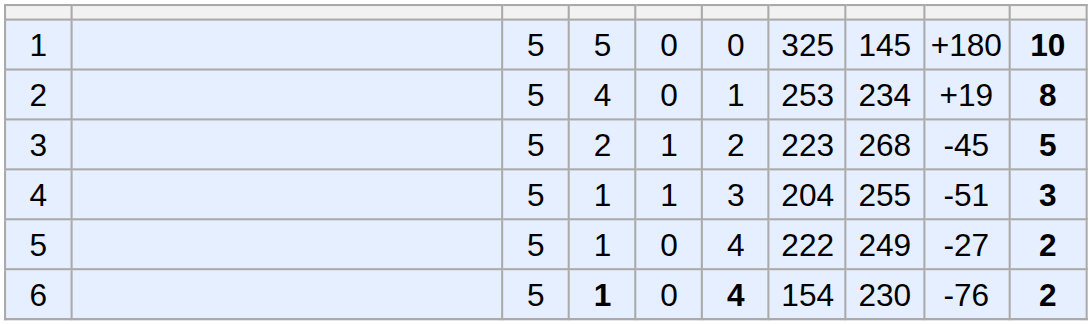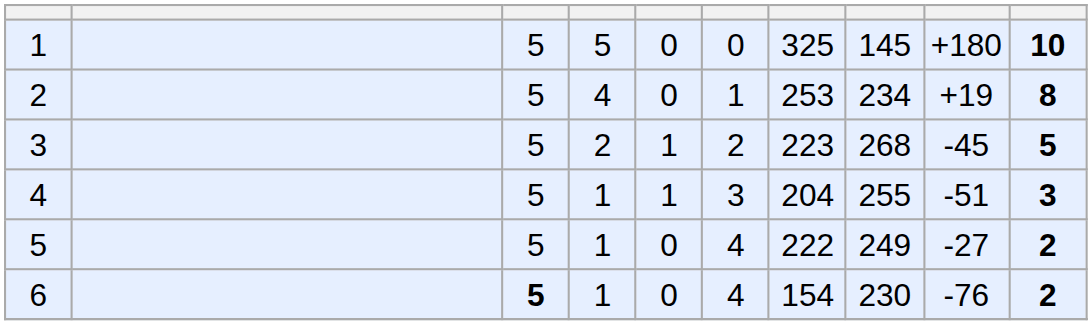(536, 295) normal -> (536, 295) bold
(602, 295) bold -> (602, 295) normal
(736, 295) bold -> (736, 295) normal
